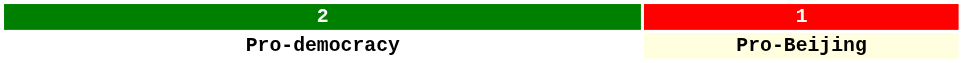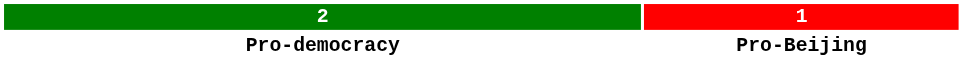(802, 46) lightyellow background -> (802, 46) no background
